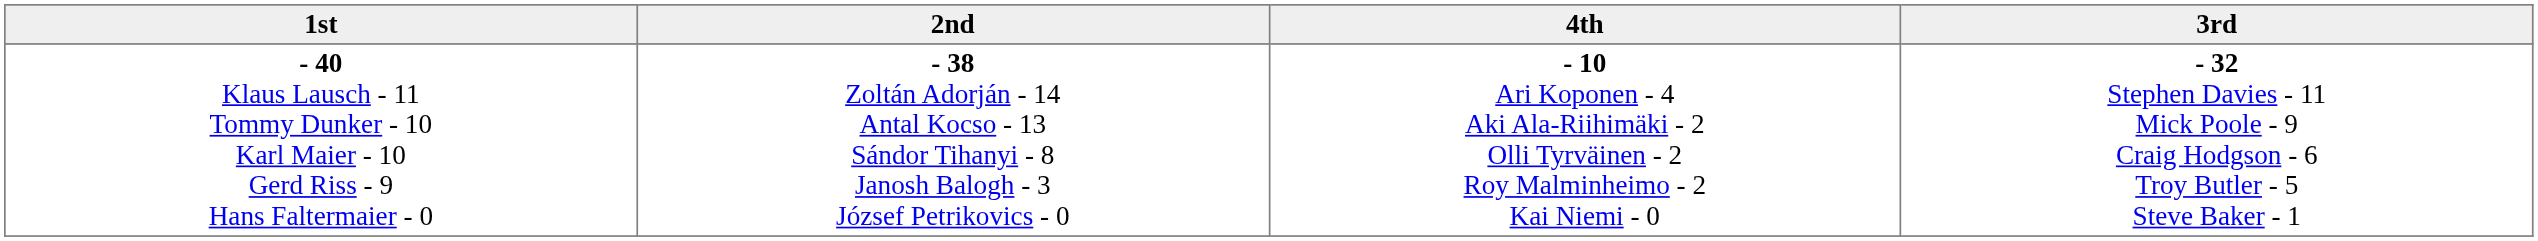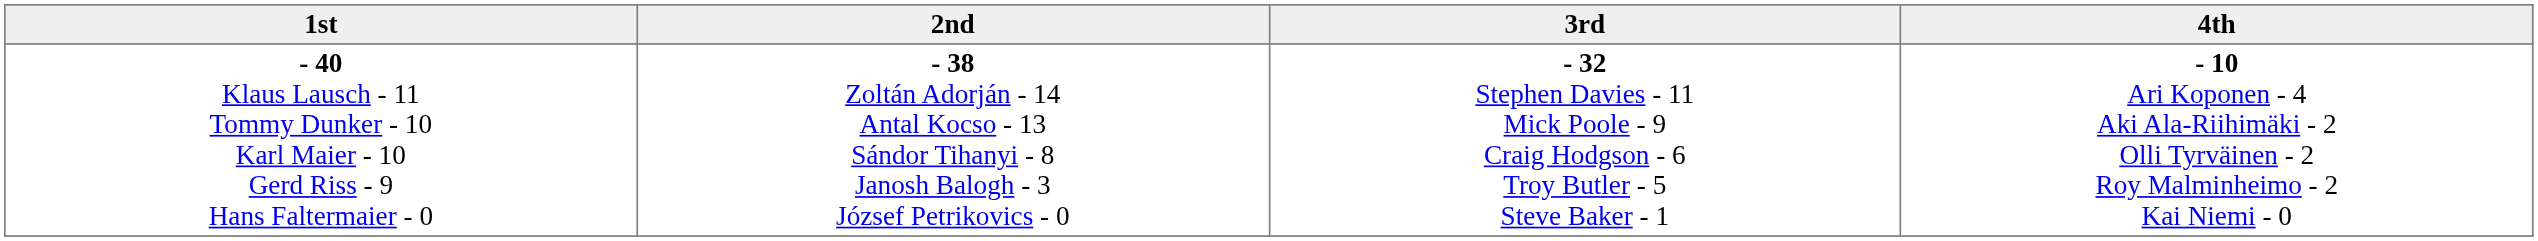columns swapped: (2217, 24) <-> (1585, 24)
